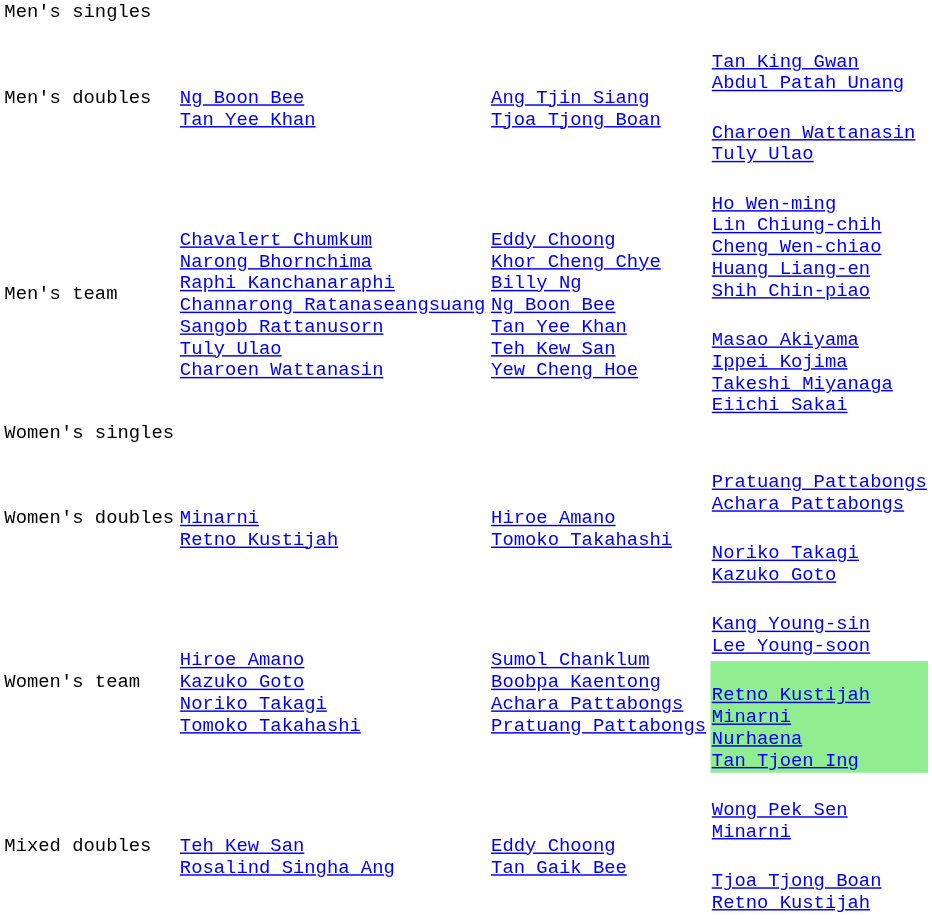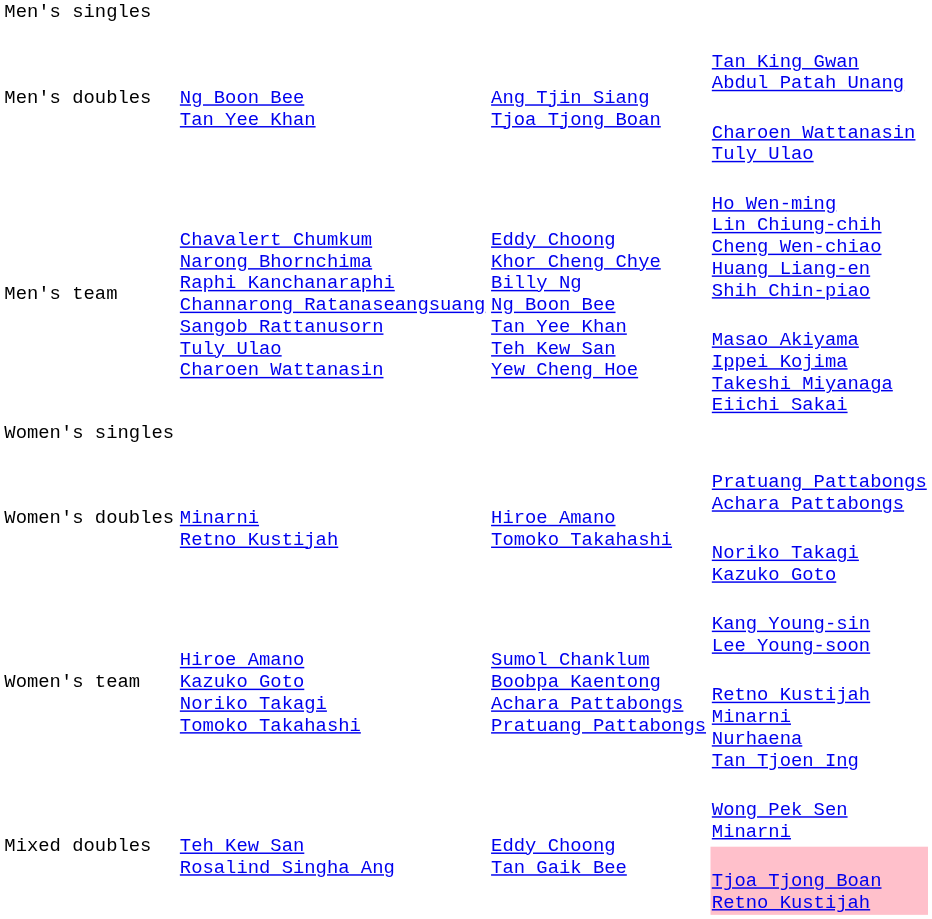(791, 728) lightgreen background -> (791, 728) no background
(797, 892) no background -> (797, 892) pink background
